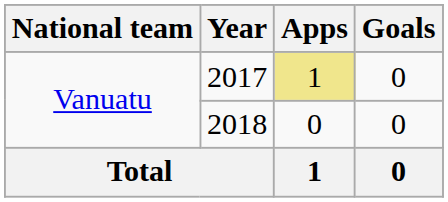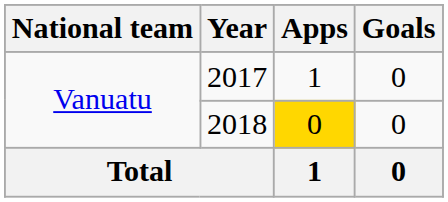(314, 76) khaki background -> (314, 76) no background
(314, 123) no background -> (314, 123) gold background
